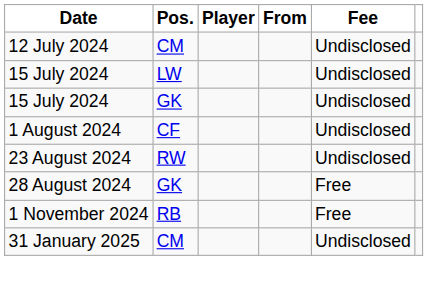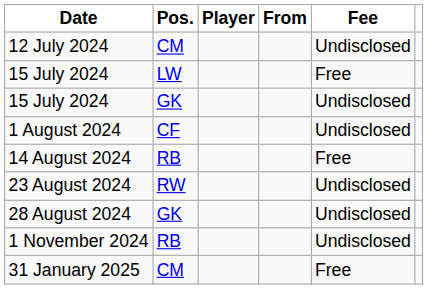(363, 74) Undisclosed -> (333, 74) Free
+ row: (70, 158)
(333, 185) Free -> (363, 213) Undisclosed
(333, 213) Free -> (363, 241) Undisclosed
(363, 241) Undisclosed -> (333, 269) Free
